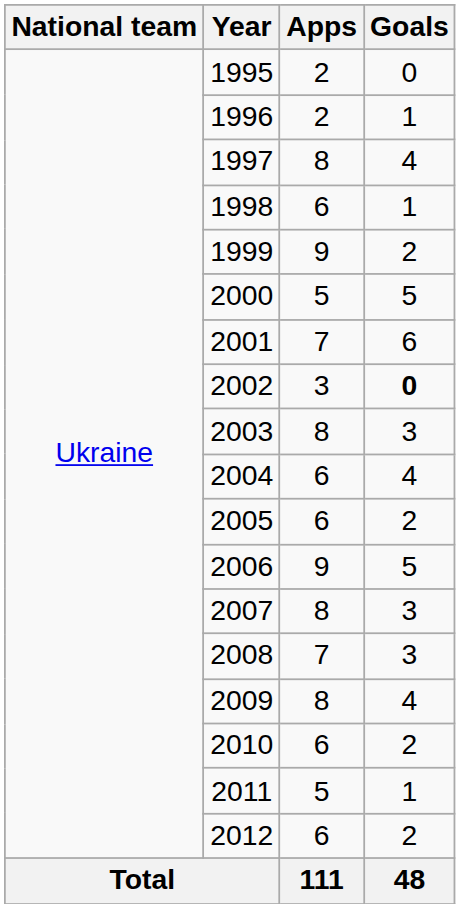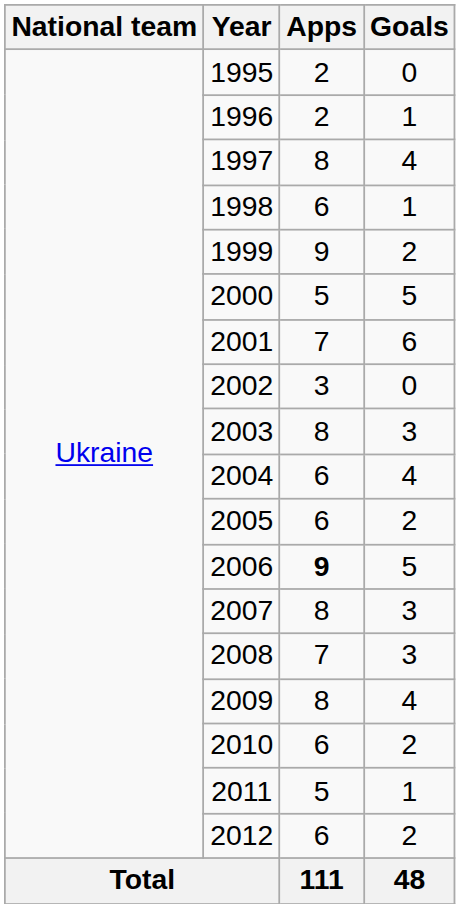(409, 386) bold -> (409, 386) normal
(322, 565) normal -> (322, 565) bold
